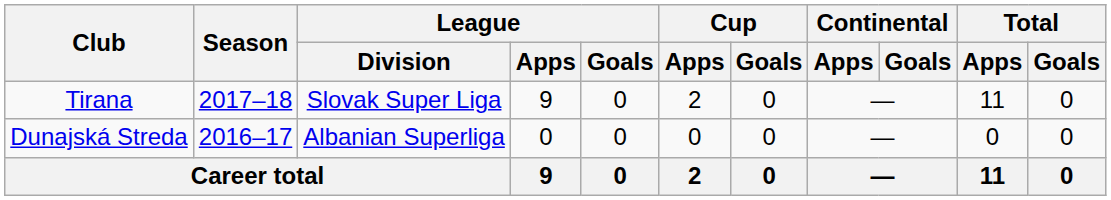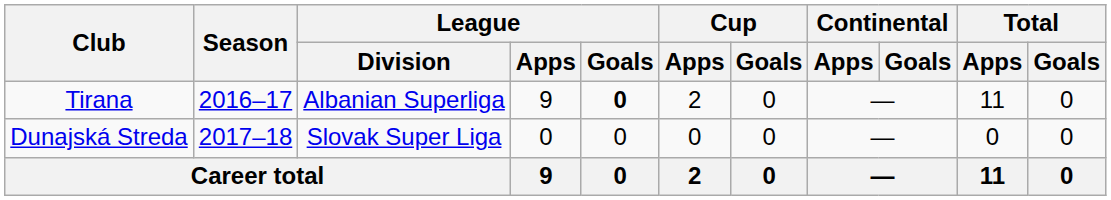(246, 99) 2017–18 -> (246, 99) 2016–17
(404, 99) Slovak Super Liga -> (404, 99) Albanian Superliga
(620, 99) normal -> (620, 99) bold
(246, 137) 2016–17 -> (246, 137) 2017–18
(404, 137) Albanian Superliga -> (404, 137) Slovak Super Liga
